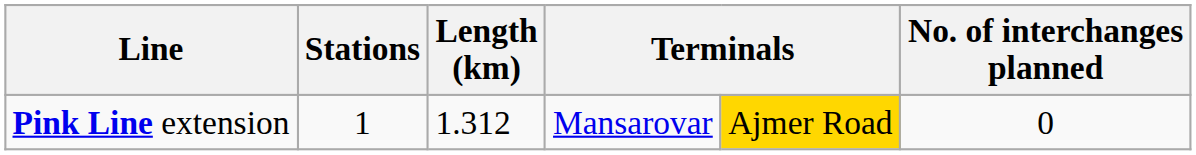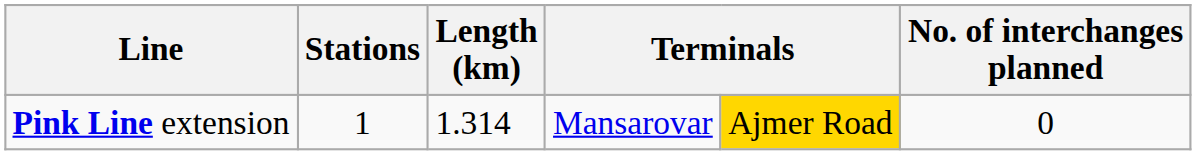(473, 121) 1.312 -> (473, 121) 1.314
